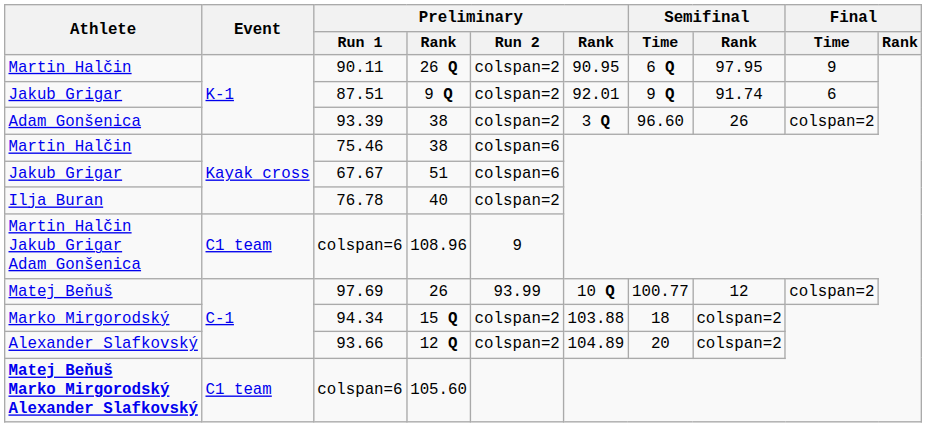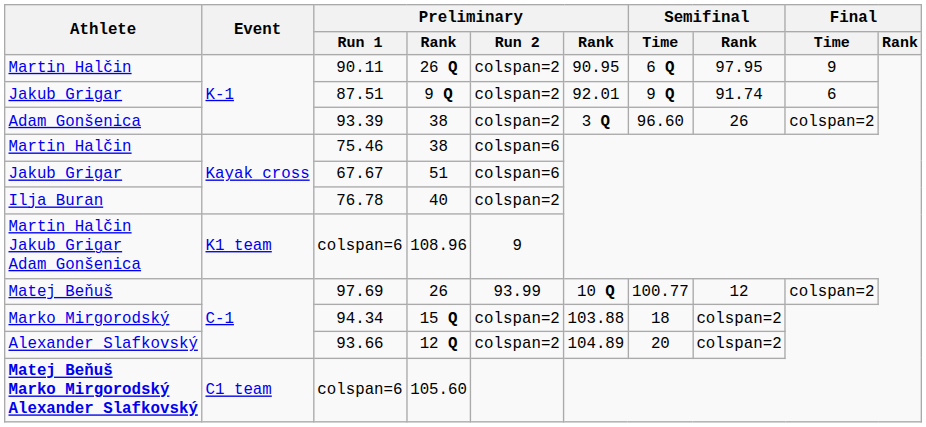(239, 246) C1 team -> (239, 246) K1 team
